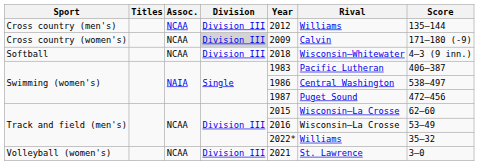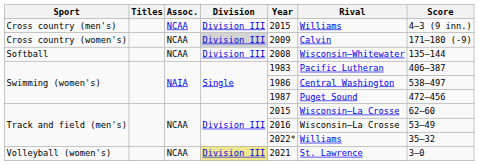(280, 26) 2012 -> (280, 26) 2015
(427, 26) 135–144 -> (440, 26) 4–3 (9 inn.)
(280, 54) 2018 -> (280, 54) 2008
(440, 54) 4–3 (9 inn.) -> (427, 54) 135–144
(234, 153) no background -> (234, 153) khaki background
